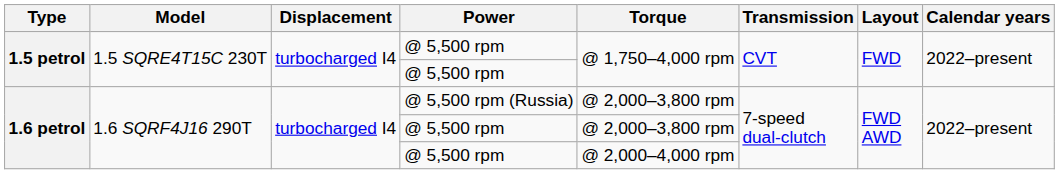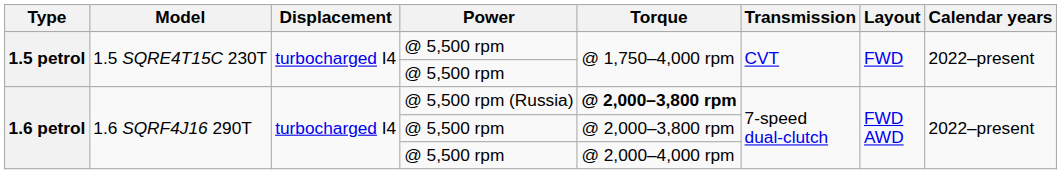(658, 100) normal -> (659, 100) bold
